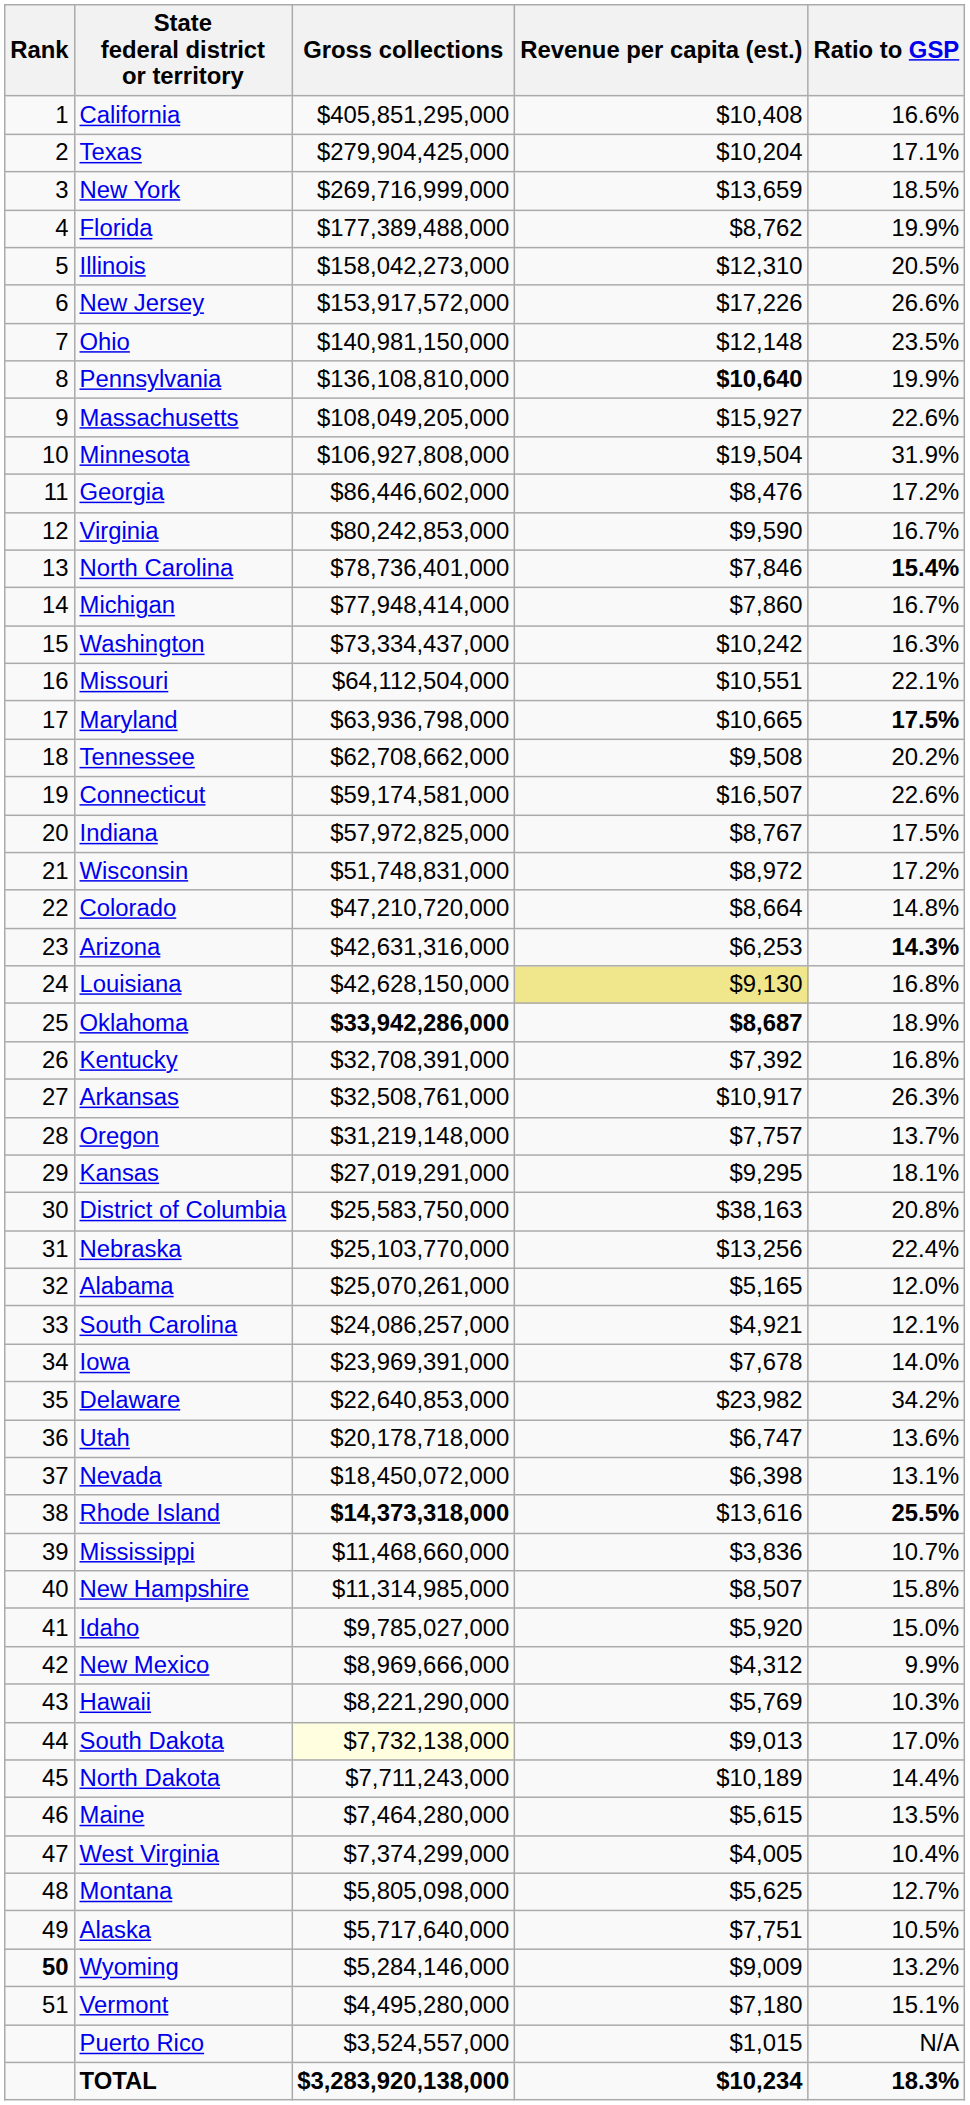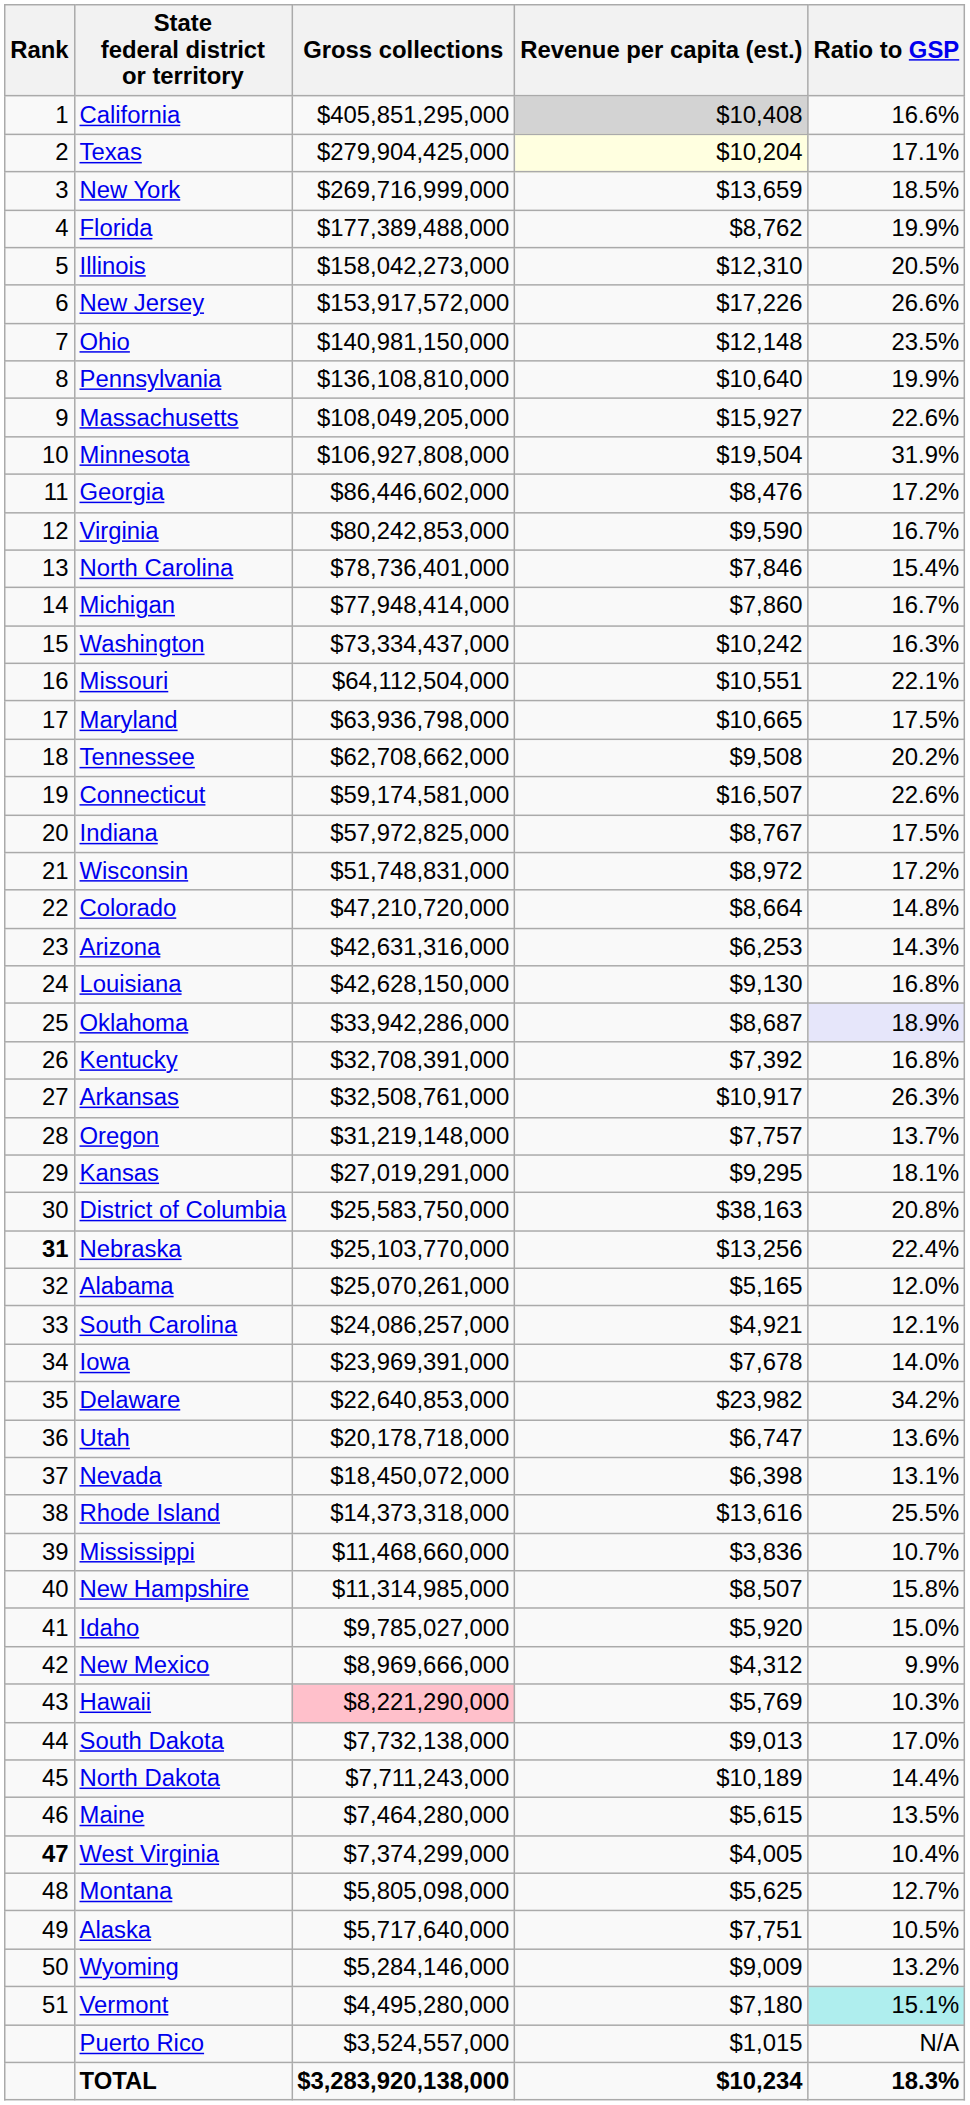(759, 114) no background -> (759, 114) lightgrey background
(759, 152) no background -> (759, 152) lightyellow background
(759, 379) bold -> (759, 379) normal
(925, 568) bold -> (925, 568) normal
(925, 719) bold -> (925, 719) normal
(925, 946) bold -> (925, 946) normal
(766, 984) khaki background -> (766, 984) no background
(420, 1022) bold -> (420, 1022) normal
(766, 1022) bold -> (766, 1022) normal
(925, 1022) no background -> (925, 1022) lavender background
(55, 1249) normal -> (55, 1249) bold
(420, 1513) bold -> (420, 1513) normal
(925, 1513) bold -> (925, 1513) normal
(426, 1702) no background -> (426, 1702) pink background
(426, 1740) lightyellow background -> (426, 1740) no background
(55, 1854) normal -> (55, 1854) bold
(55, 1967) bold -> (55, 1967) normal
(925, 2005) no background -> (925, 2005) paleturquoise background
